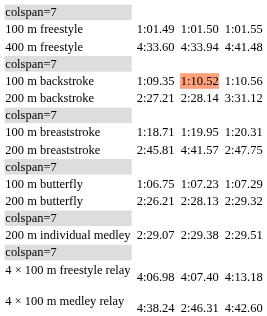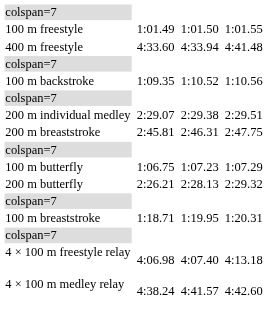(200, 81) lightsalmon background -> (200, 81) no background
- row: (50, 98)
rows swapped: (53, 132) <-> (68, 235)
(200, 149) 4:41.57 -> (200, 132) 2:46.31
(200, 308) 2:46.31 -> (200, 290) 4:41.57
